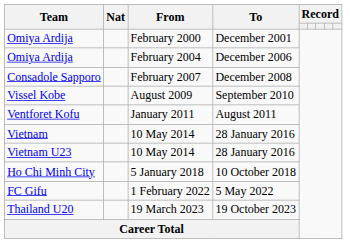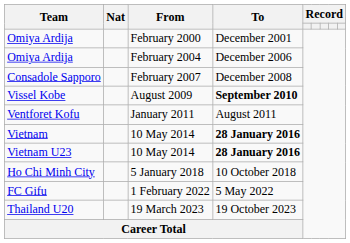(255, 95) normal -> (256, 95) bold
(255, 133) normal -> (258, 133) bold
(255, 152) normal -> (258, 152) bold
